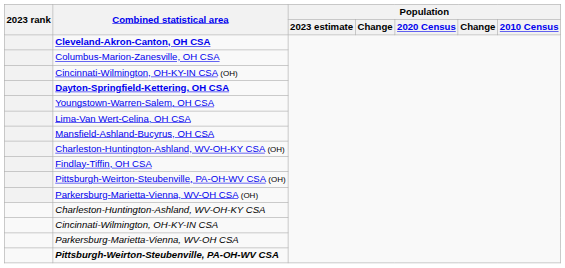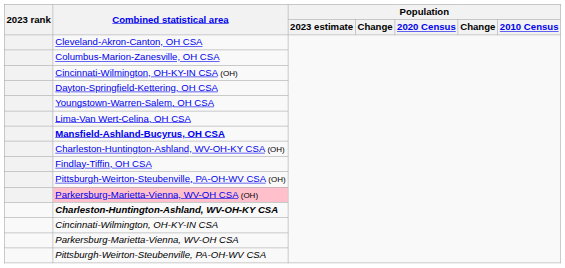(133, 42) bold -> (129, 42) normal
(142, 88) bold -> (137, 88) normal
(135, 133) normal -> (140, 133) bold
(157, 194) no background -> (157, 194) pink background
(160, 210) normal -> (167, 210) bold
(167, 255) bold -> (161, 255) normal
